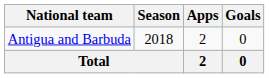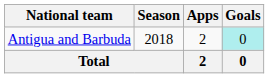(243, 38) no background -> (243, 38) paleturquoise background
